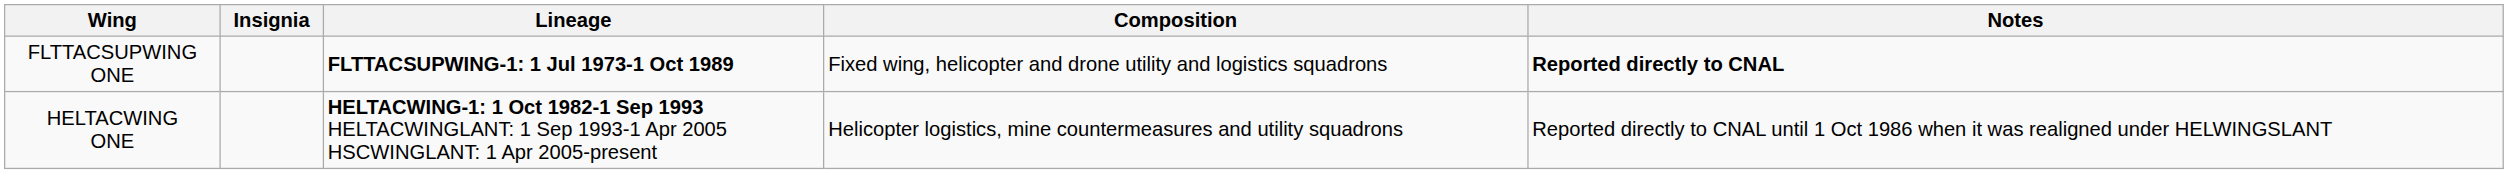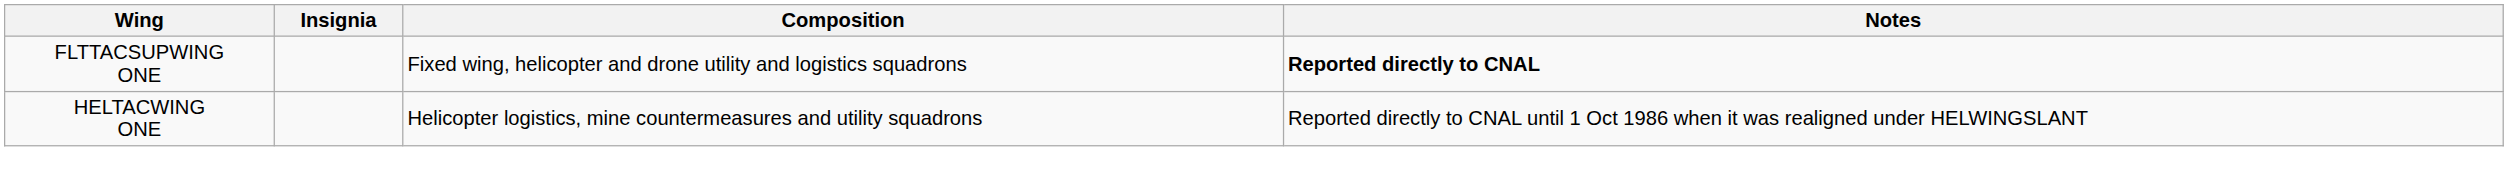- column: (573, 20)
